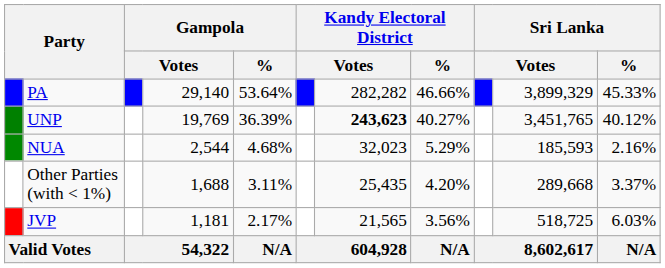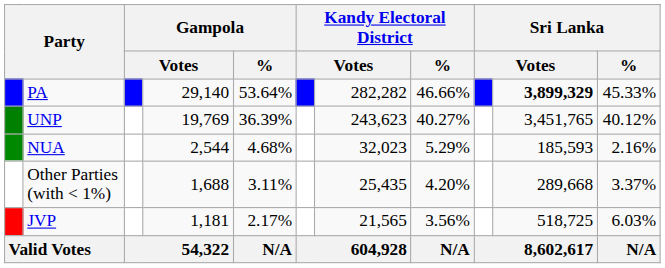(559, 92) normal -> (559, 92) bold
(379, 119) bold -> (379, 119) normal
